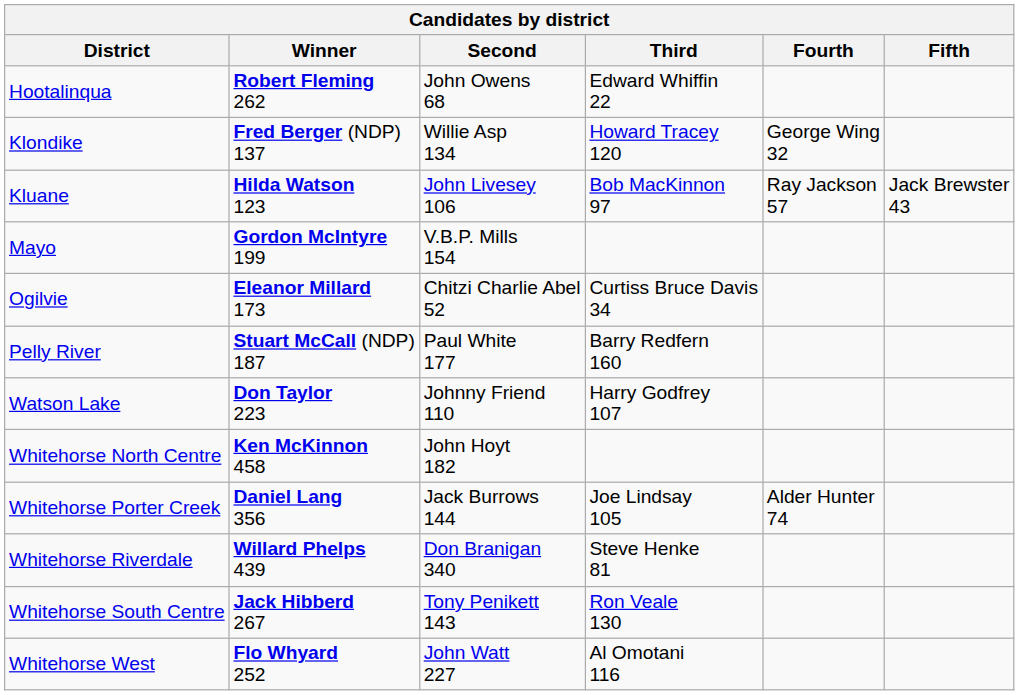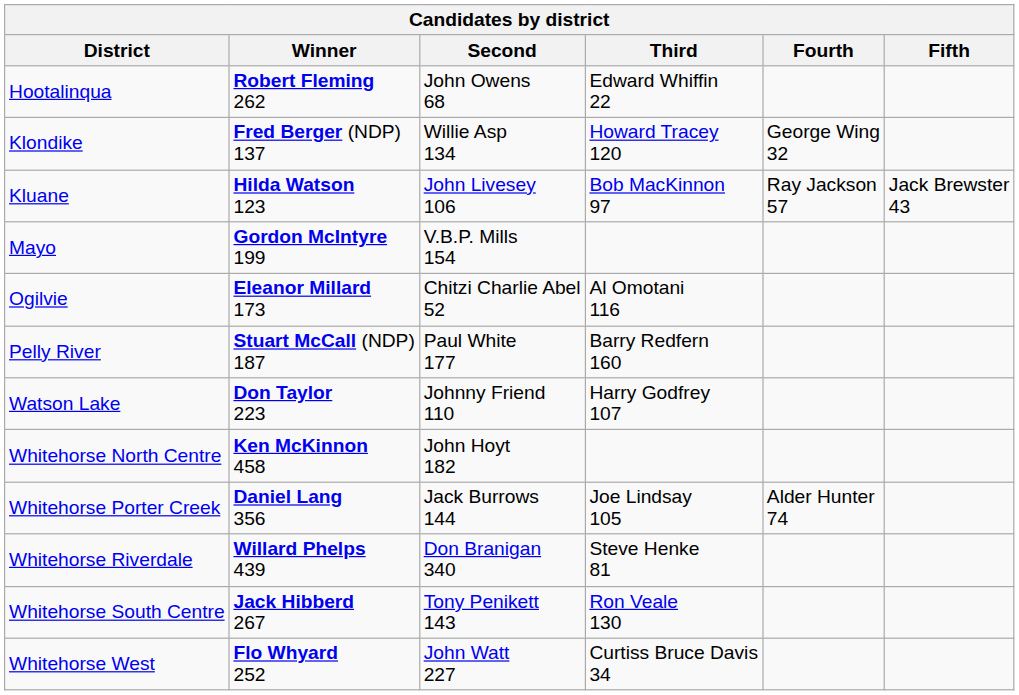(674, 299) Curtiss Bruce Davis 34 -> (637, 299) Al Omotani 116
(637, 663) Al Omotani 116 -> (674, 663) Curtiss Bruce Davis 34
